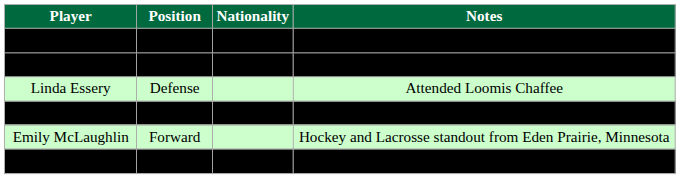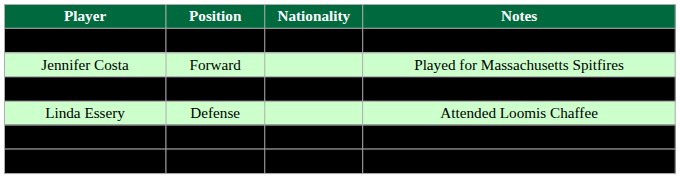+ row: (85, 64)
- row: (71, 137)
(175, 161) normal -> (215, 161) bold
